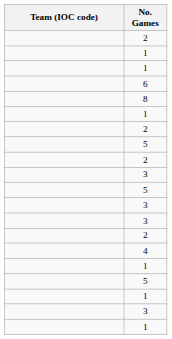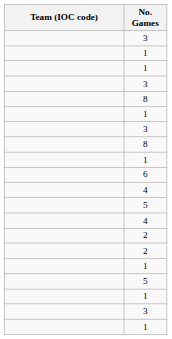(145, 38) 2 -> (145, 38) 3
(145, 83) 6 -> (145, 83) 3
(145, 129) 2 -> (145, 129) 3
(145, 144) 5 -> (145, 144) 8
(145, 159) 2 -> (145, 159) 1
(145, 174) 3 -> (145, 174) 6
(145, 190) 5 -> (145, 190) 4
(145, 205) 3 -> (145, 205) 5
(145, 220) 3 -> (145, 220) 4
(145, 250) 4 -> (145, 250) 2
